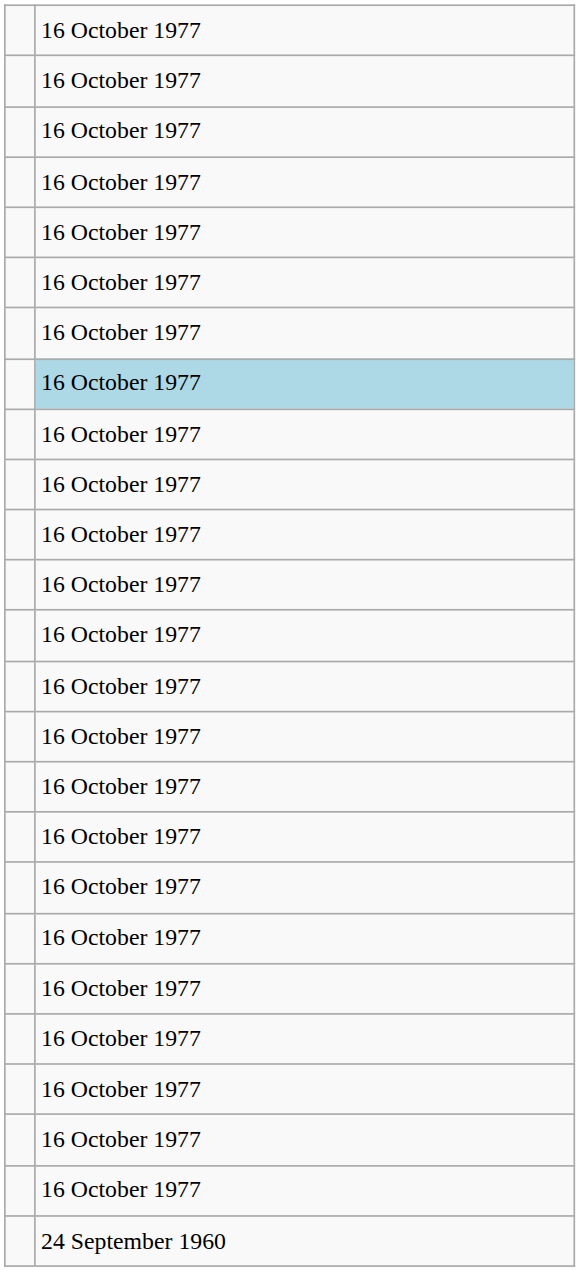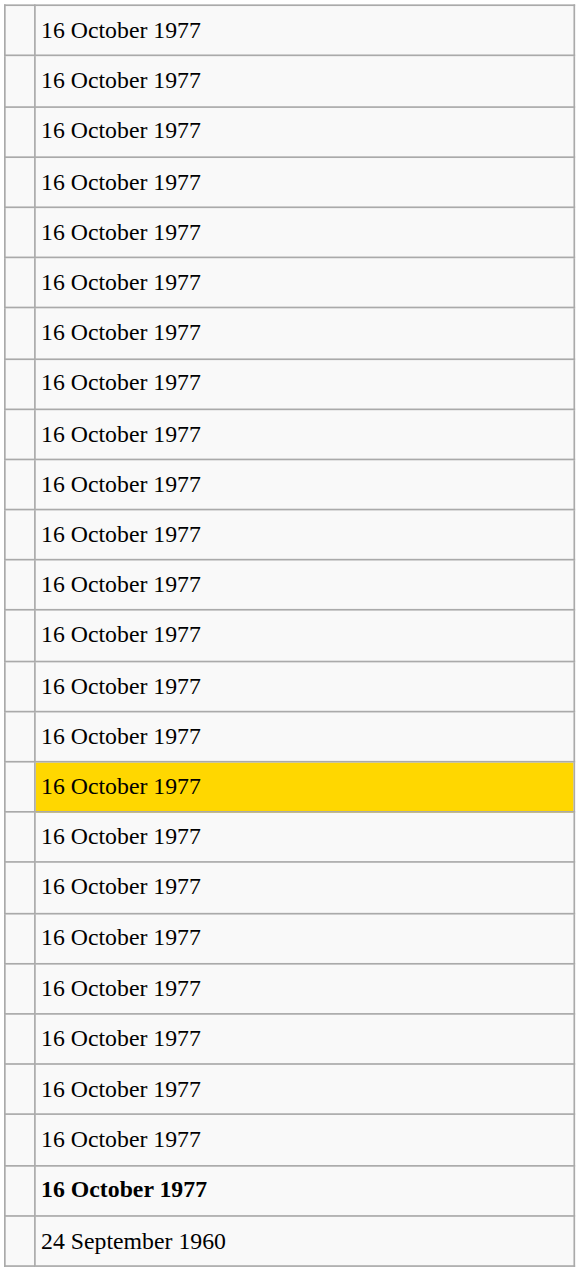(121, 382) lightblue background -> (121, 382) no background
(121, 786) no background -> (121, 786) gold background
(121, 1189) normal -> (124, 1189) bold
